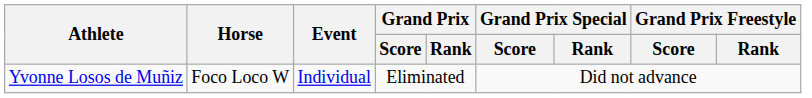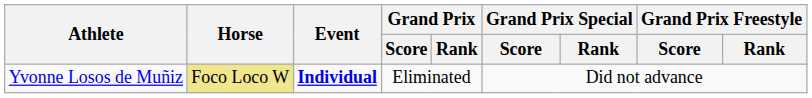(240, 78) no background -> (240, 78) khaki background
(334, 78) normal -> (337, 78) bold
